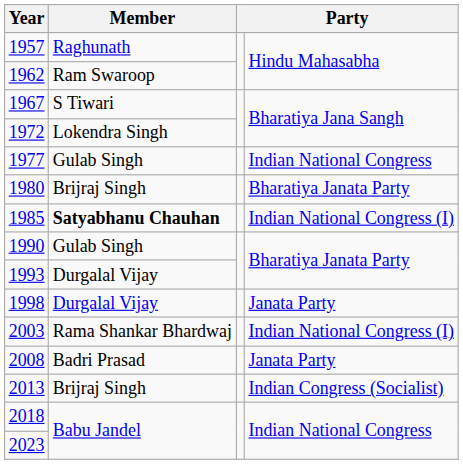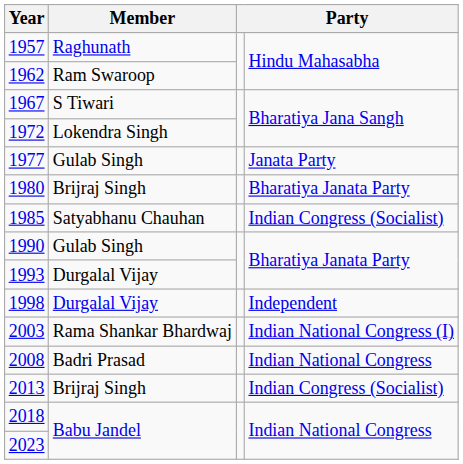(340, 160) Indian National Congress -> (292, 160) Janata Party
(136, 217) bold -> (129, 217) normal
(351, 217) Indian National Congress (I) -> (346, 217) Indian Congress (Socialist)
(292, 302) Janata Party -> (293, 302) Independent
(292, 359) Janata Party -> (340, 359) Indian National Congress
